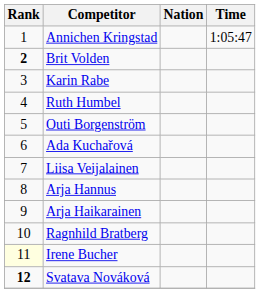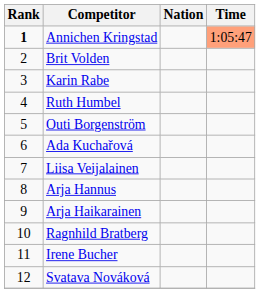(24, 37) normal -> (24, 37) bold
(231, 37) no background -> (231, 37) lightsalmon background
(24, 59) bold -> (24, 59) normal
(24, 255) lightyellow background -> (24, 255) no background
(24, 277) bold -> (24, 277) normal
